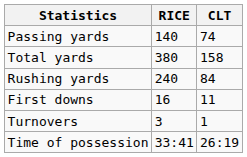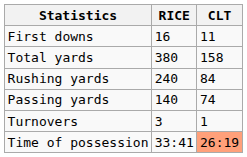rows swapped: (51, 100) <-> (58, 36)
(220, 142) no background -> (220, 142) lightsalmon background
